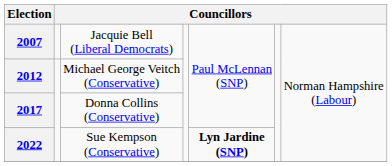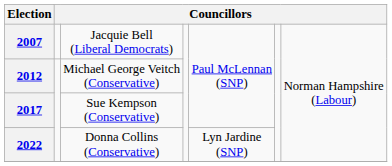(122, 110) Donna Collins (Conservative) -> (122, 110) Sue Kempson (Conservative)
(122, 144) Sue Kempson (Conservative) -> (122, 144) Donna Collins (Conservative)
(232, 144) bold -> (232, 144) normal
